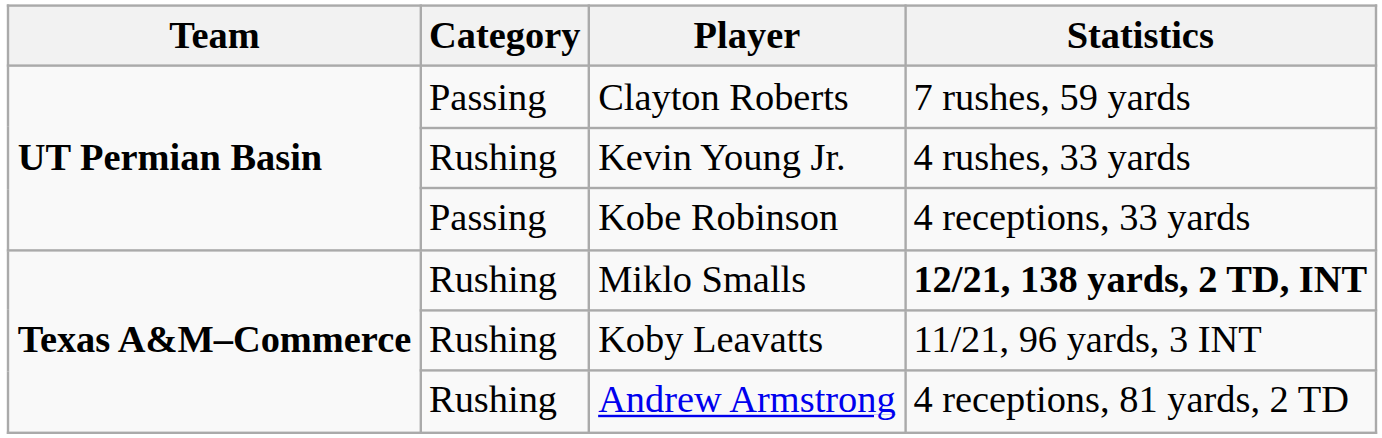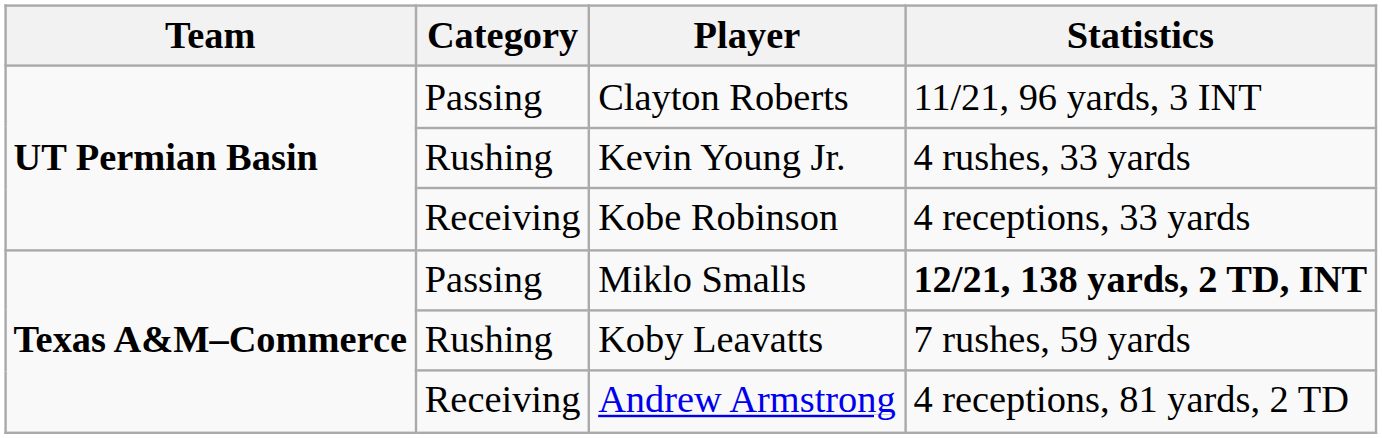(1052, 96) 7 rushes, 59 yards -> (1088, 96) 11/21, 96 yards, 3 INT
(488, 218) Passing -> (503, 218) Receiving
(493, 278) Rushing -> (483, 278) Passing
(1088, 339) 11/21, 96 yards, 3 INT -> (1052, 339) 7 rushes, 59 yards
(493, 400) Rushing -> (503, 400) Receiving
